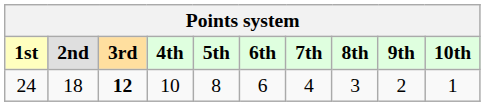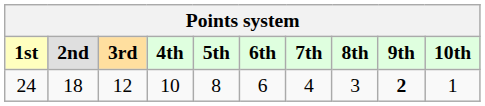(123, 84) bold -> (123, 84) normal
(401, 84) normal -> (401, 84) bold
